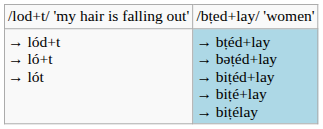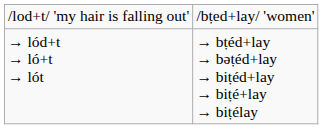(237, 76) lightblue background -> (237, 76) no background
